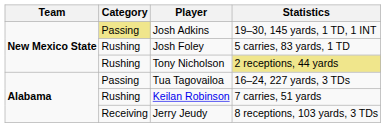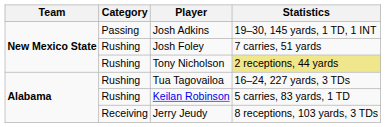(120, 30) khaki background -> (120, 30) no background
(292, 46) 5 carries, 83 yards, 1 TD -> (278, 46) 7 carries, 51 yards
(120, 80) Passing -> (121, 80) Rushing
(278, 97) 7 carries, 51 yards -> (292, 97) 5 carries, 83 yards, 1 TD
